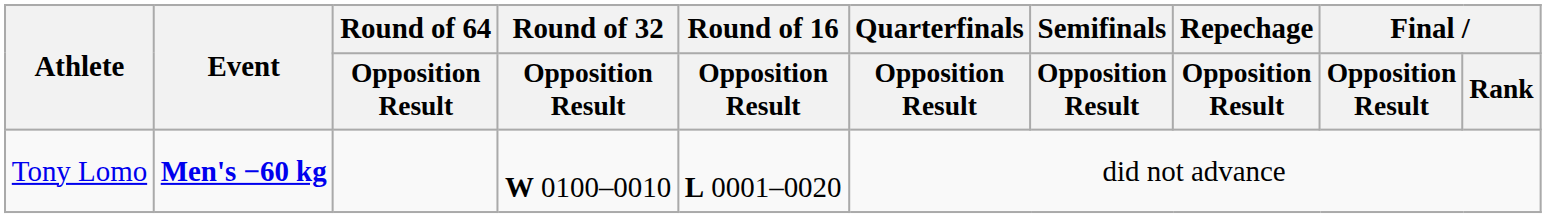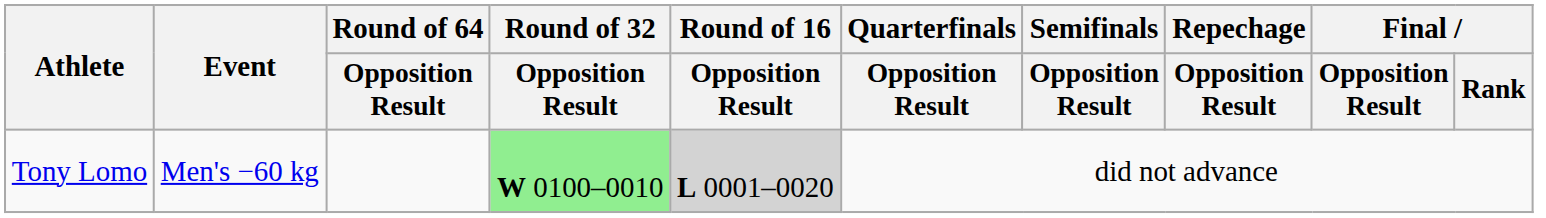(244, 170) bold -> (240, 170) normal
(588, 187) no background -> (580, 187) lightgreen background
(763, 187) no background -> (755, 187) lightgrey background
